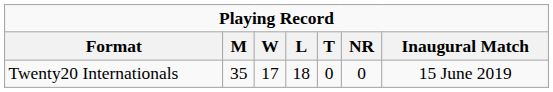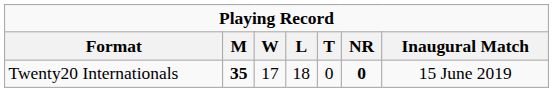(239, 73) normal -> (239, 73) bold
(362, 73) normal -> (362, 73) bold
